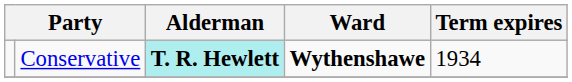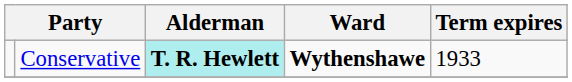(458, 58) 1934 -> (458, 58) 1933
